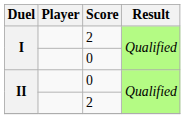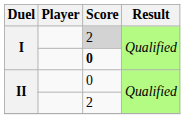(89, 37) no background -> (89, 37) lightgrey background
(89, 59) normal -> (89, 59) bold
